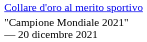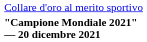(66, 28) normal -> (71, 28) bold
